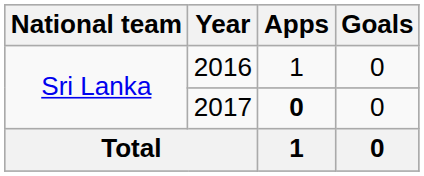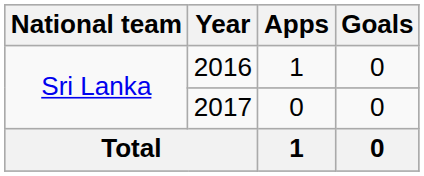(297, 107) bold -> (297, 107) normal
